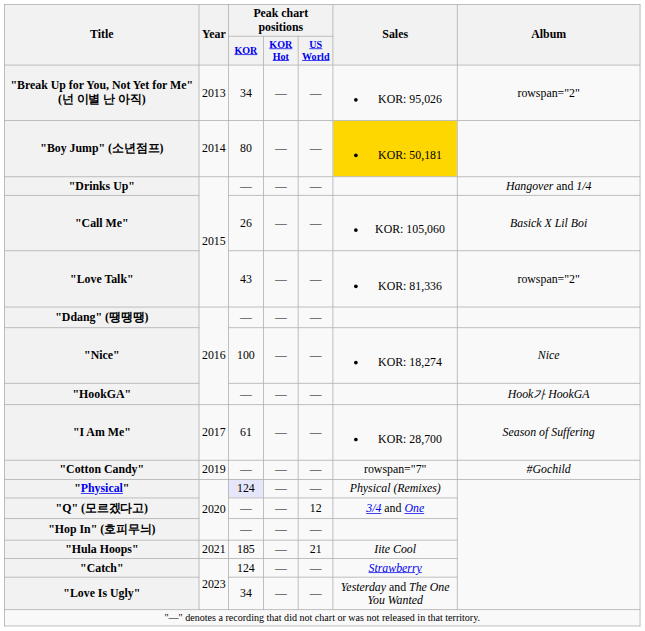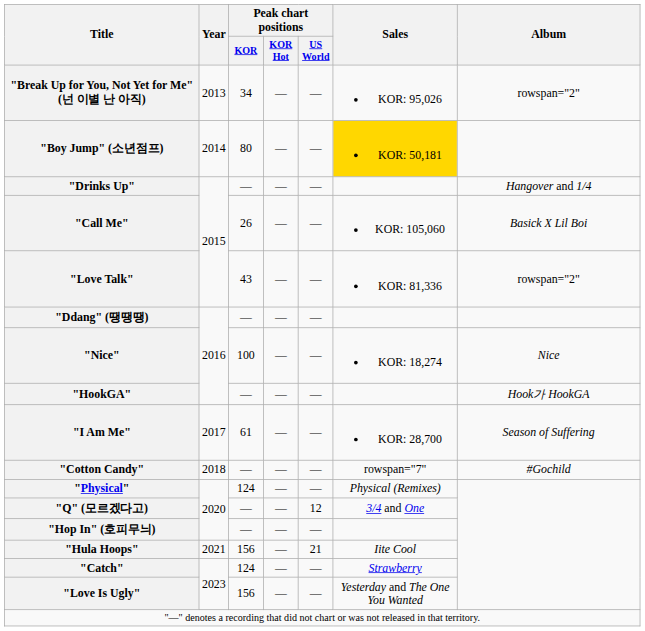(214, 469) 2019 -> (214, 469) 2018
(246, 488) lavender background -> (246, 488) no background
(246, 549) 185 -> (246, 549) 156
(246, 593) 34 -> (246, 593) 156
